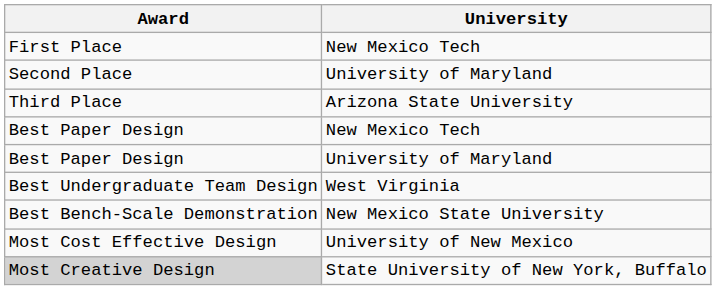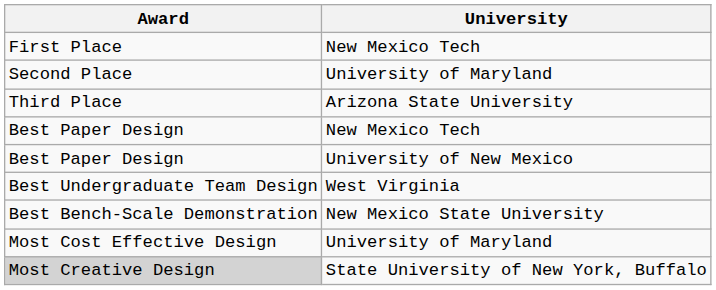(439, 158) University of Maryland -> (449, 158) University of New Mexico
(449, 242) University of New Mexico -> (439, 242) University of Maryland
